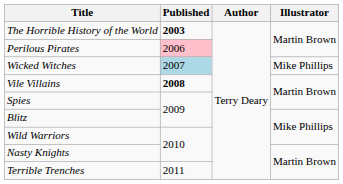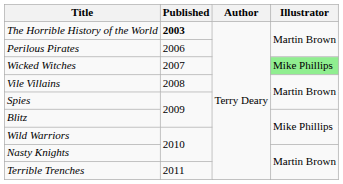(174, 48) pink background -> (174, 48) no background
(174, 65) lightblue background -> (174, 65) no background
(303, 65) no background -> (303, 65) lightgreen background
(174, 83) bold -> (174, 83) normal
